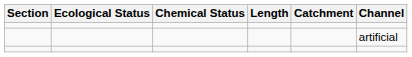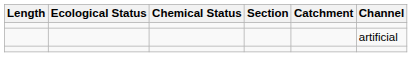columns swapped: (28, 13) <-> (269, 13)
